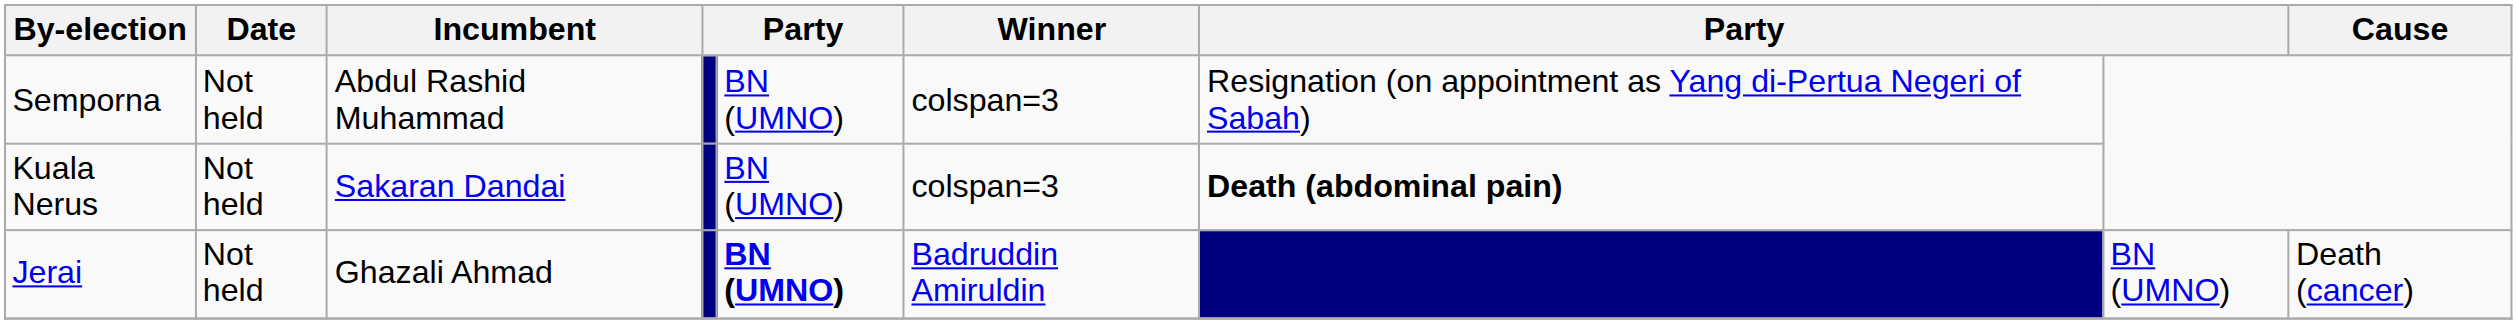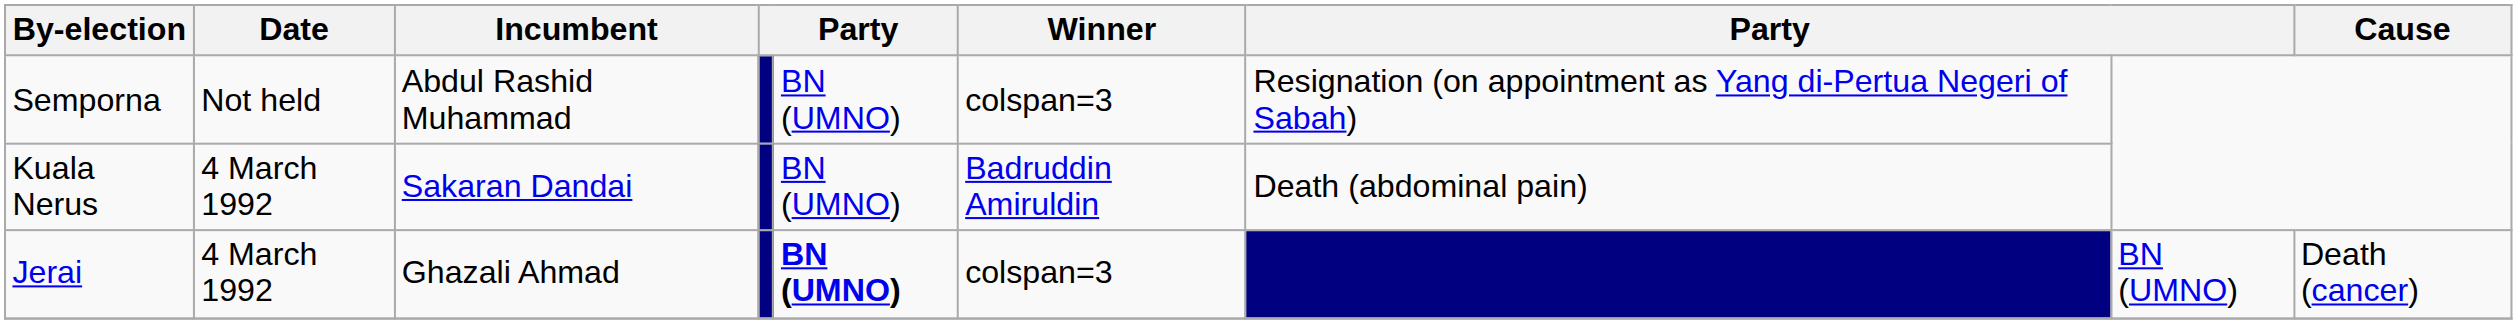(233, 186) Not held -> (259, 186) 4 March 1992
(985, 186) colspan=3 -> (1038, 186) Badruddin Amiruldin
(1385, 186) bold -> (1421, 186) normal
(233, 273) Not held -> (259, 273) 4 March 1992
(985, 273) Badruddin Amiruldin -> (1039, 273) colspan=3
